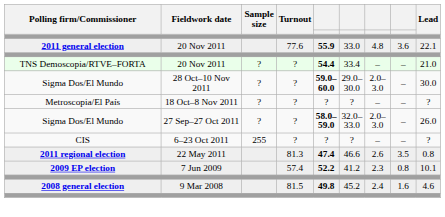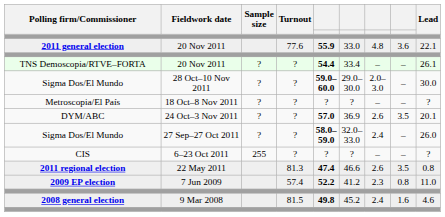(428, 64) 21.0 -> (428, 64) 26.1
+ row: (83, 116)
(378, 121) 2.0– 3.0 -> (378, 135) 2.4
(428, 168) 10.1 -> (428, 182) 11.0
